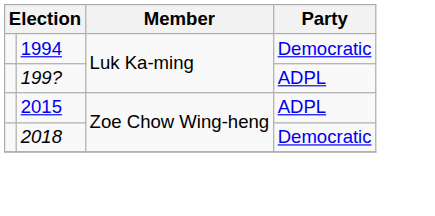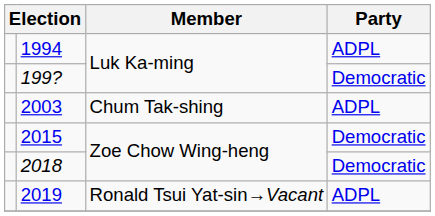(325, 48) Democratic -> (356, 48) ADPL
(302, 78) ADPL -> (379, 78) Democratic
+ row: (41, 107)
(302, 107) ADPL -> (379, 136) Democratic
+ row: (41, 195)
